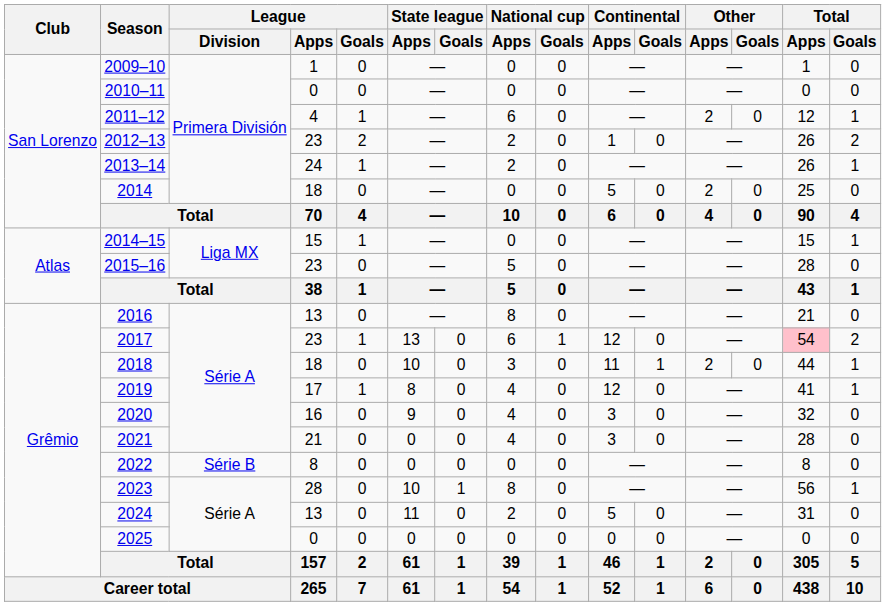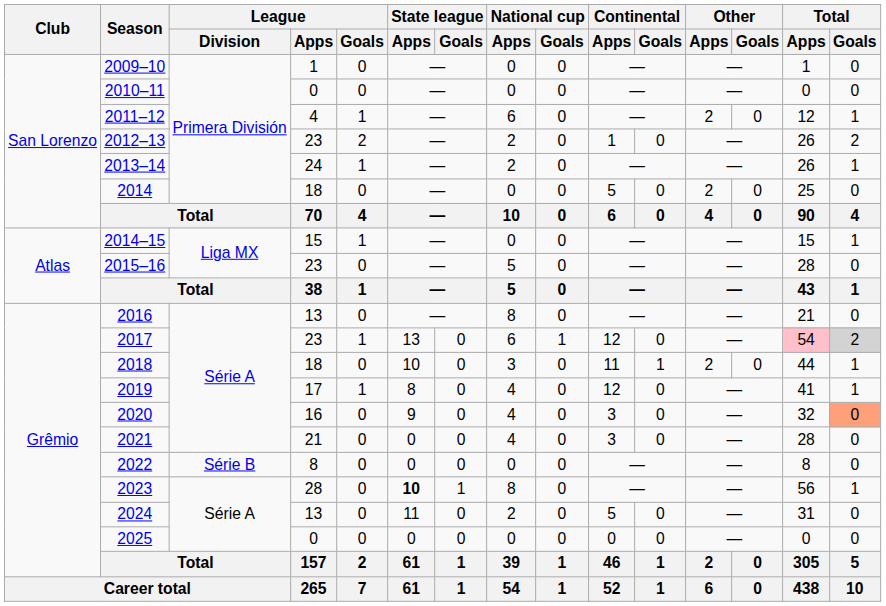(855, 340) no background -> (855, 340) lightgrey background
(855, 414) no background -> (855, 414) lightsalmon background
(411, 489) normal -> (411, 489) bold
